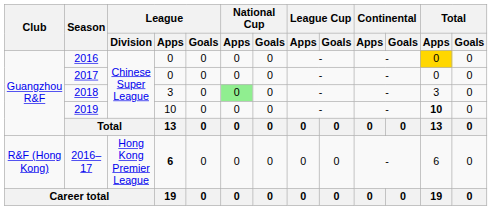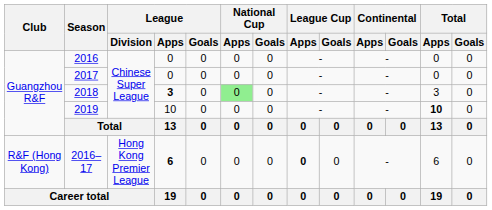(436, 59) gold background -> (436, 59) no background
(170, 93) normal -> (170, 93) bold
(303, 162) normal -> (303, 162) bold
